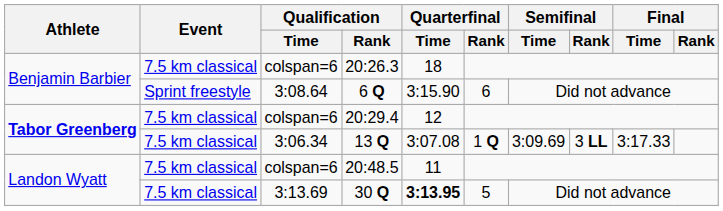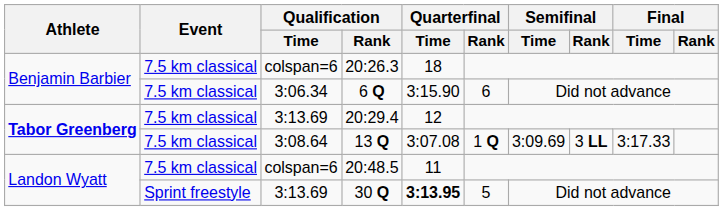(197, 92) Sprint freestyle -> (201, 92) 7.5 km classical
(301, 92) 3:08.64 -> (301, 92) 3:06.34
(301, 117) colspan=6 -> (301, 117) 3:13.69
(301, 142) 3:06.34 -> (301, 142) 3:08.64
(201, 193) 7.5 km classical -> (197, 193) Sprint freestyle
